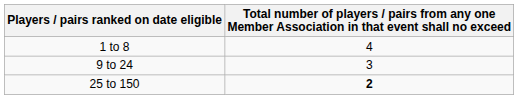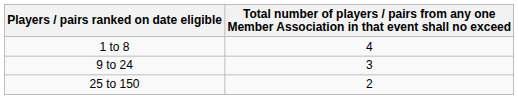(369, 84) bold -> (369, 84) normal
